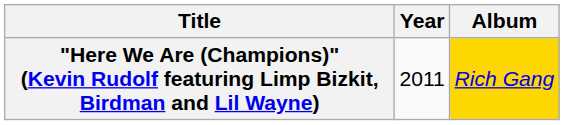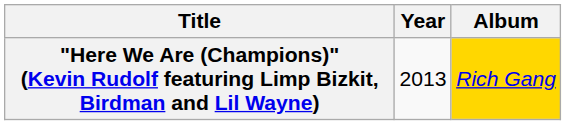(422, 78) 2011 -> (423, 78) 2013
